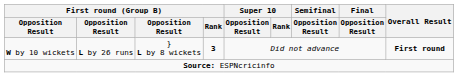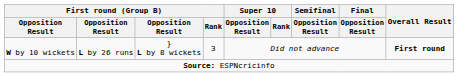(213, 48) bold -> (213, 48) normal
